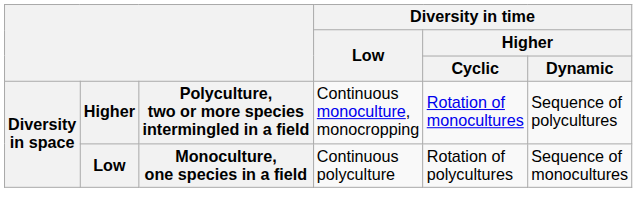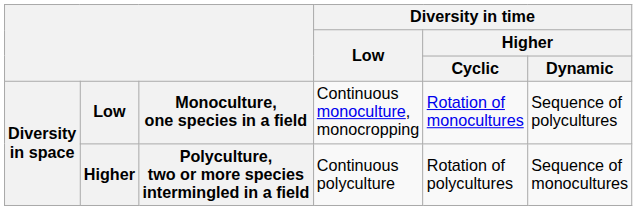(109, 112) Higher -> (109, 112) Low
(226, 112) Polyculture, two or more species intermingled in a field -> (226, 112) Monoculture, one species in a field
(109, 165) Low -> (109, 174) Higher
(226, 165) Monoculture, one species in a field -> (226, 174) Polyculture, two or more species intermingled in a field
